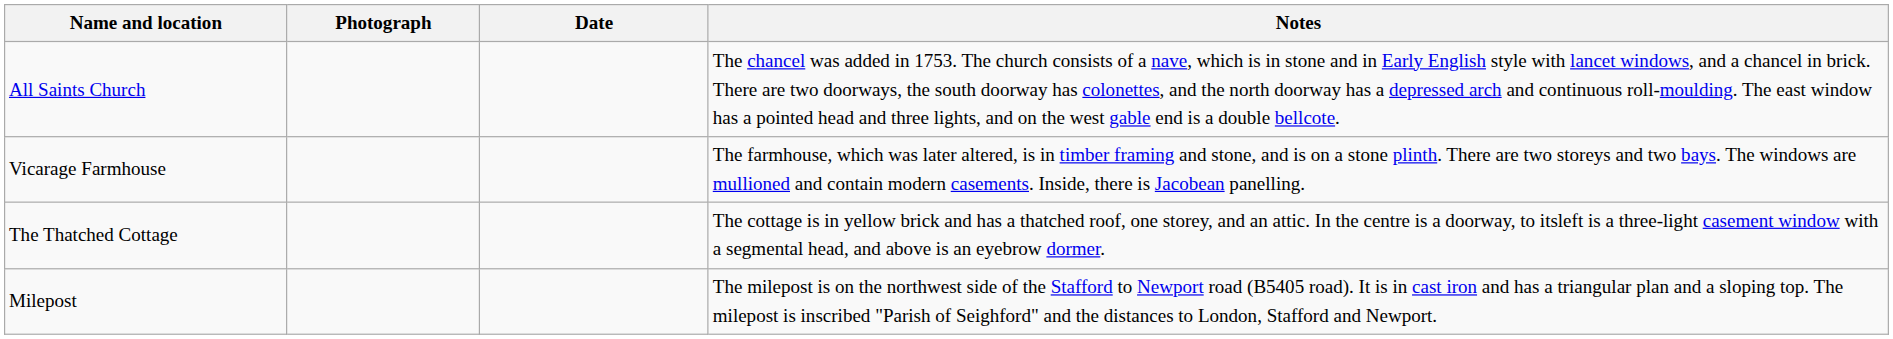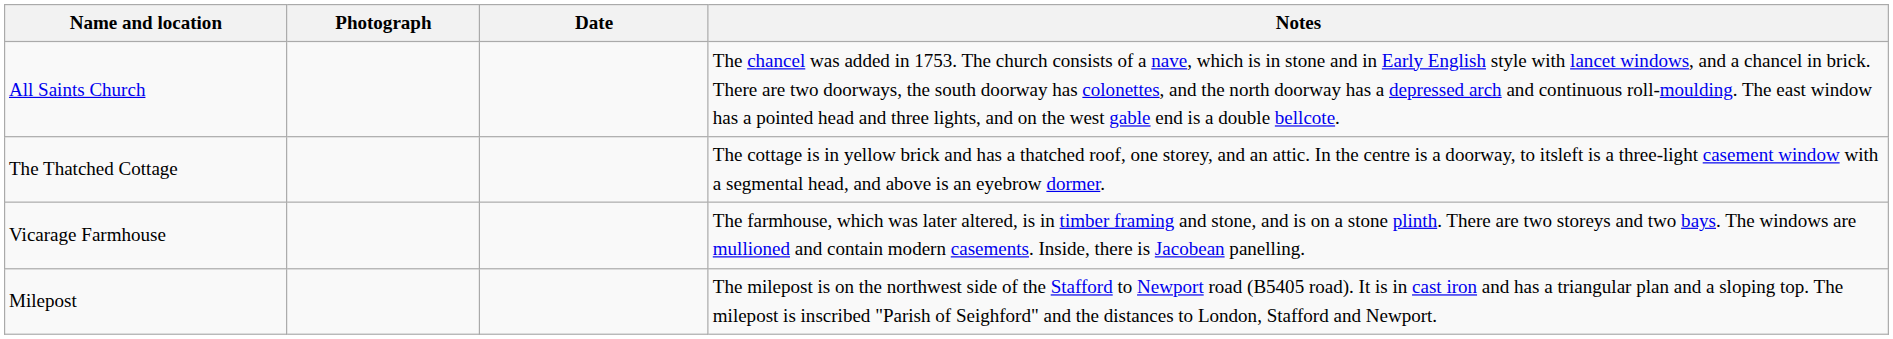rows swapped: (87, 169) <-> (93, 235)
